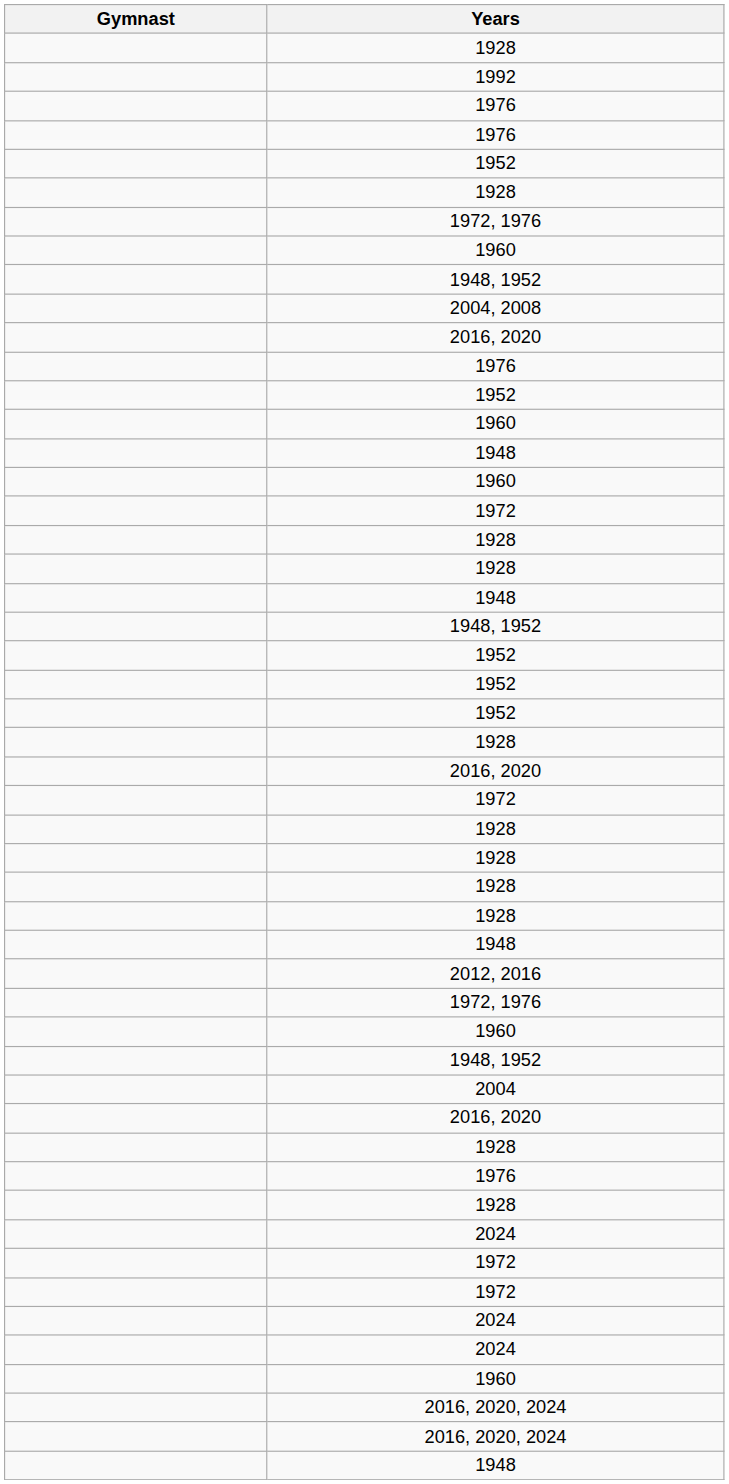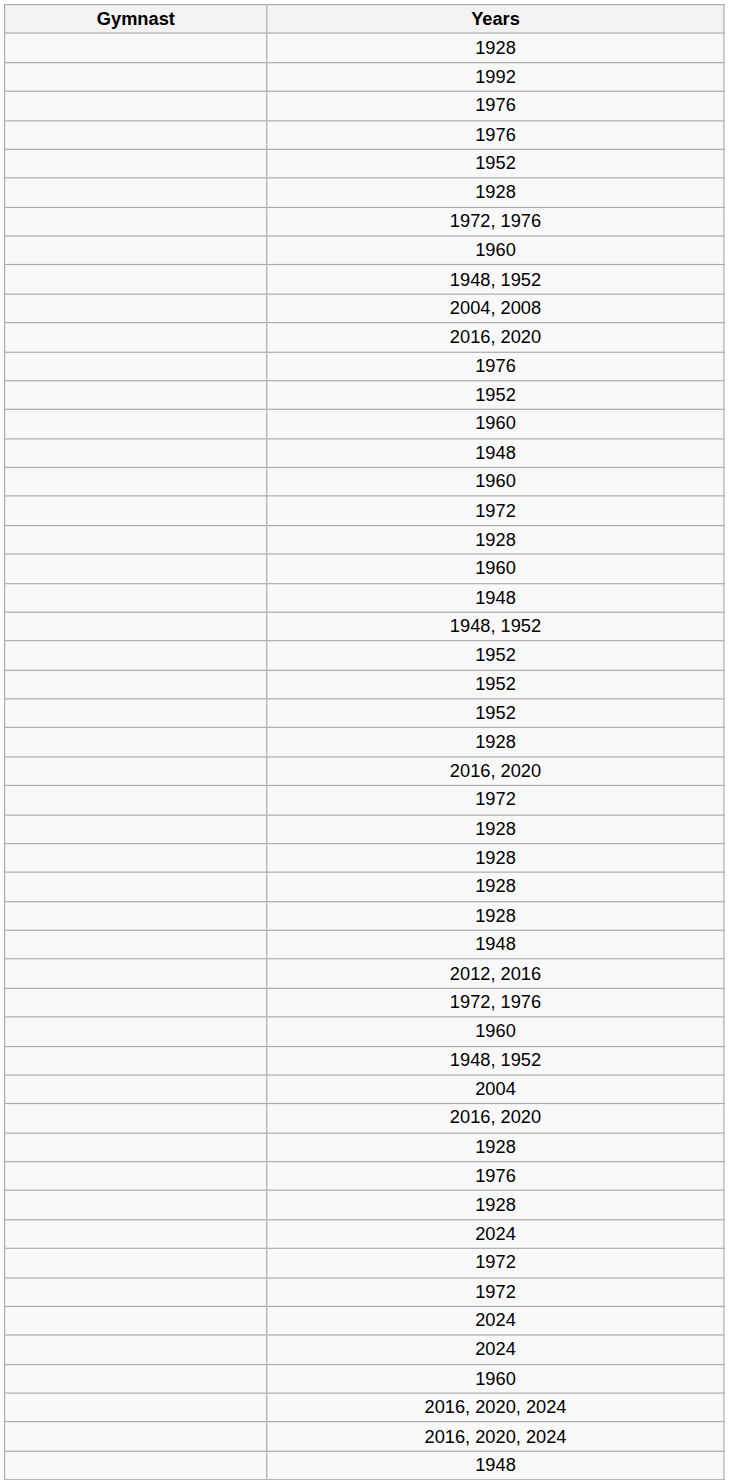(496, 568) 1928 -> (496, 568) 1960
